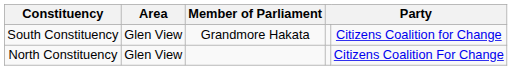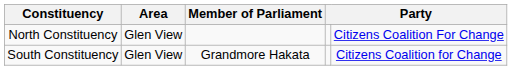rows swapped: (63, 55) <-> (63, 34)
